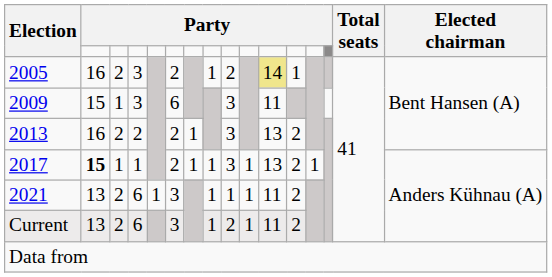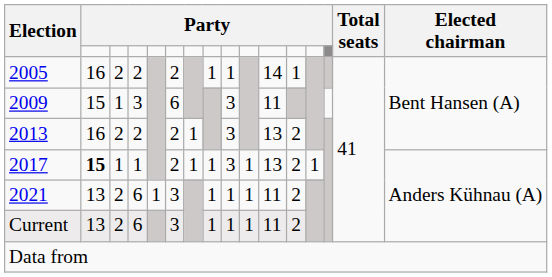(137, 72) 3 -> (137, 72) 2
(230, 72) 2 -> (230, 72) 1
(273, 72) khaki background -> (273, 72) no background
(230, 225) 2 -> (230, 225) 1
